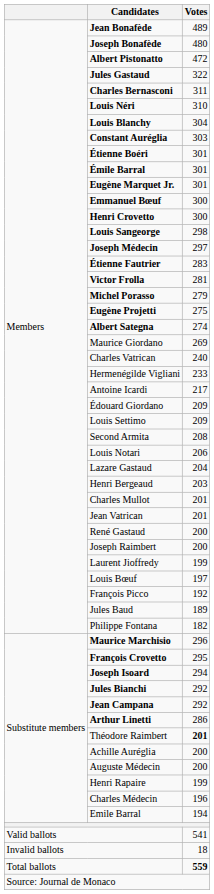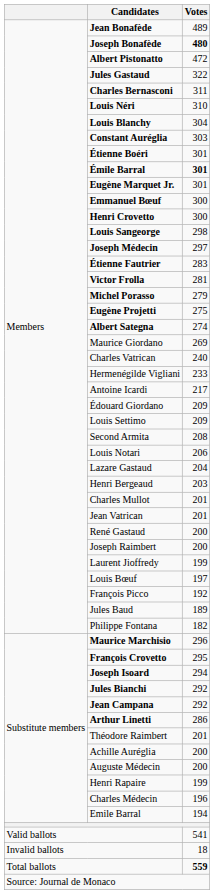(200, 43) normal -> (200, 43) bold
(200, 169) normal -> (200, 169) bold
(200, 736) bold -> (200, 736) normal
